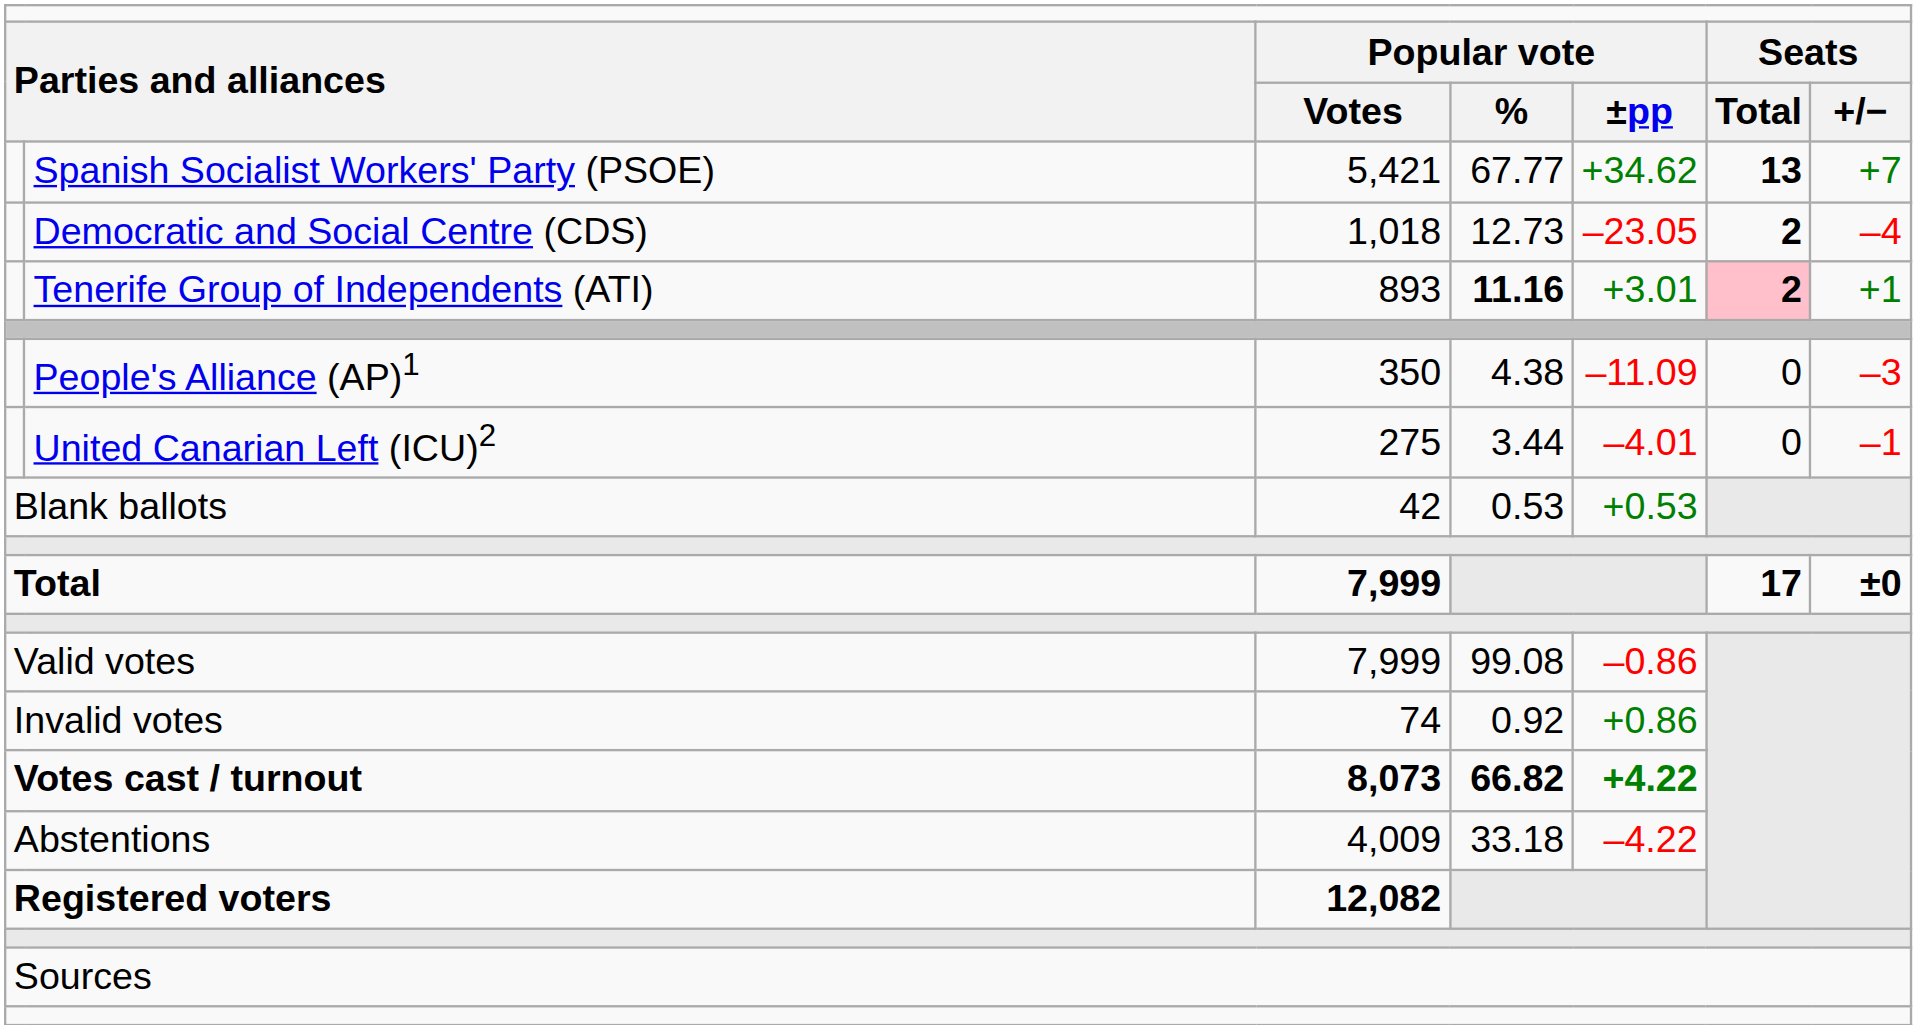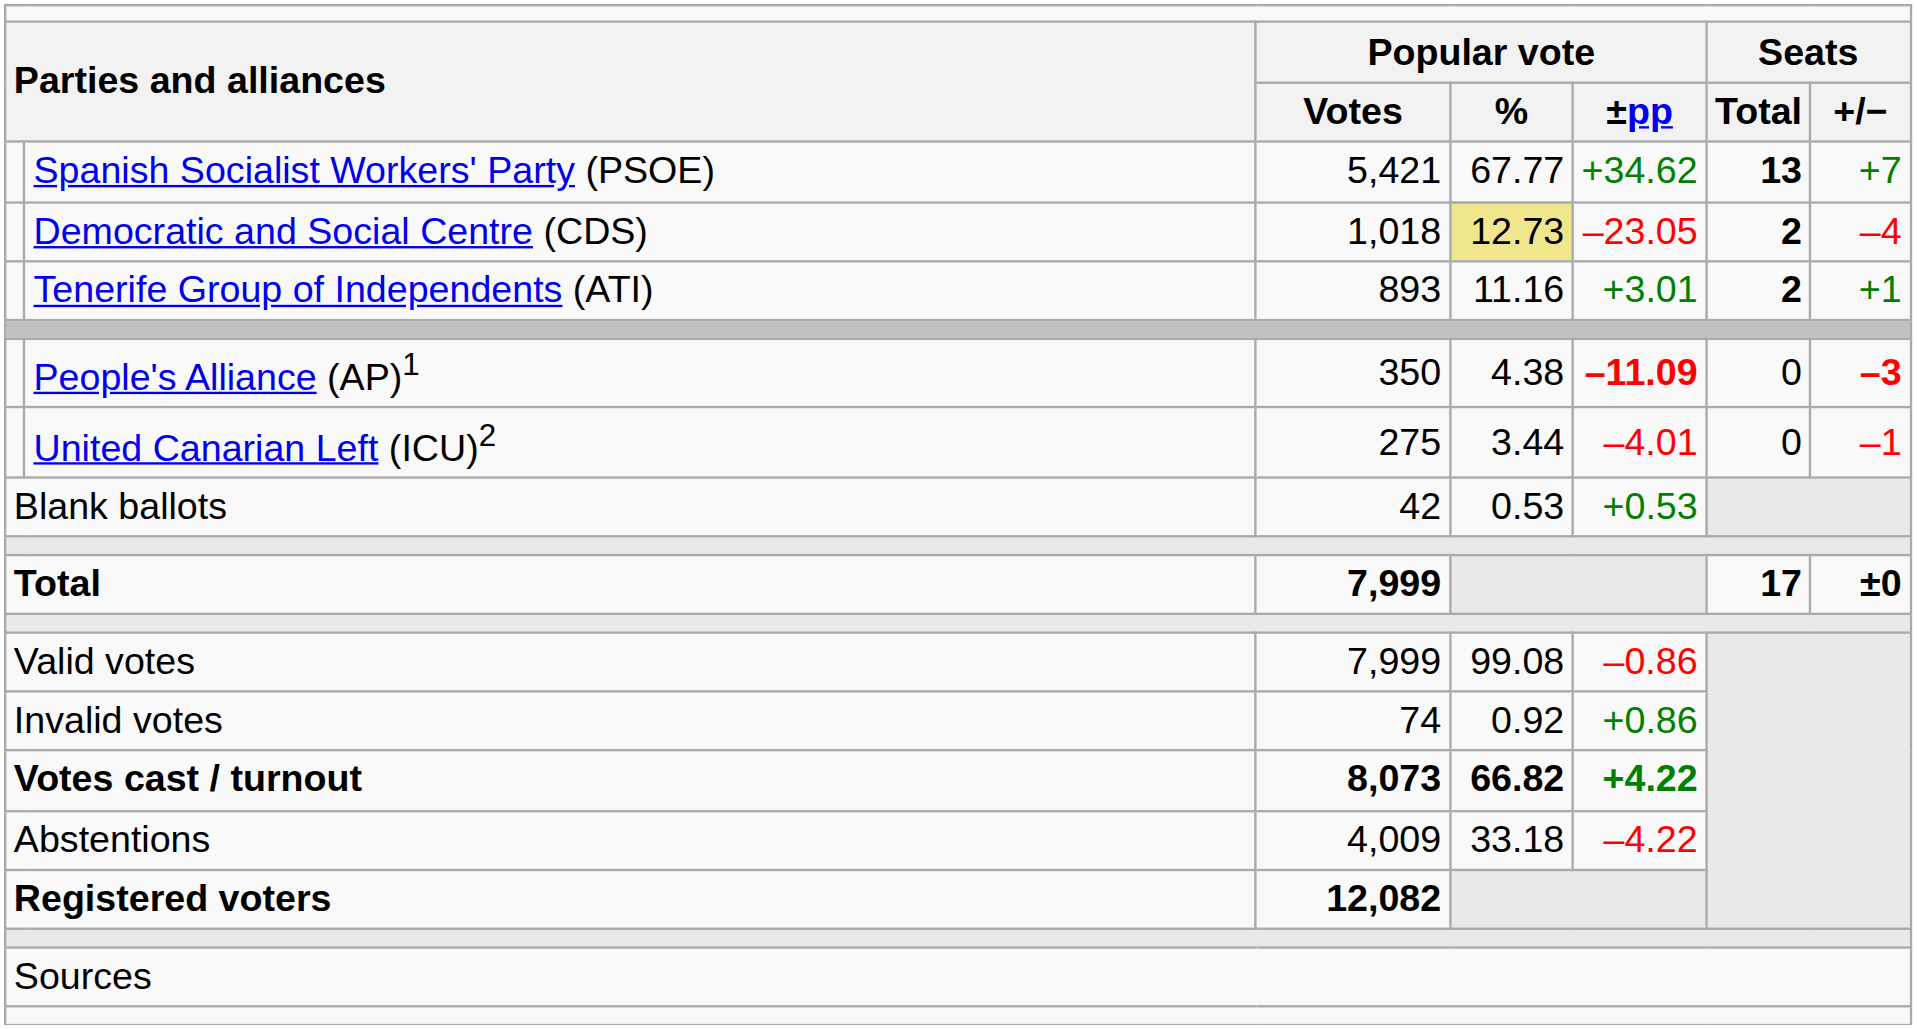(1517, 230) no background -> (1517, 230) khaki background
(1518, 290) bold -> (1519, 290) normal
(1792, 290) pink background -> (1792, 290) no background
(1642, 372) normal -> (1641, 372) bold
(1881, 372) normal -> (1881, 372) bold
